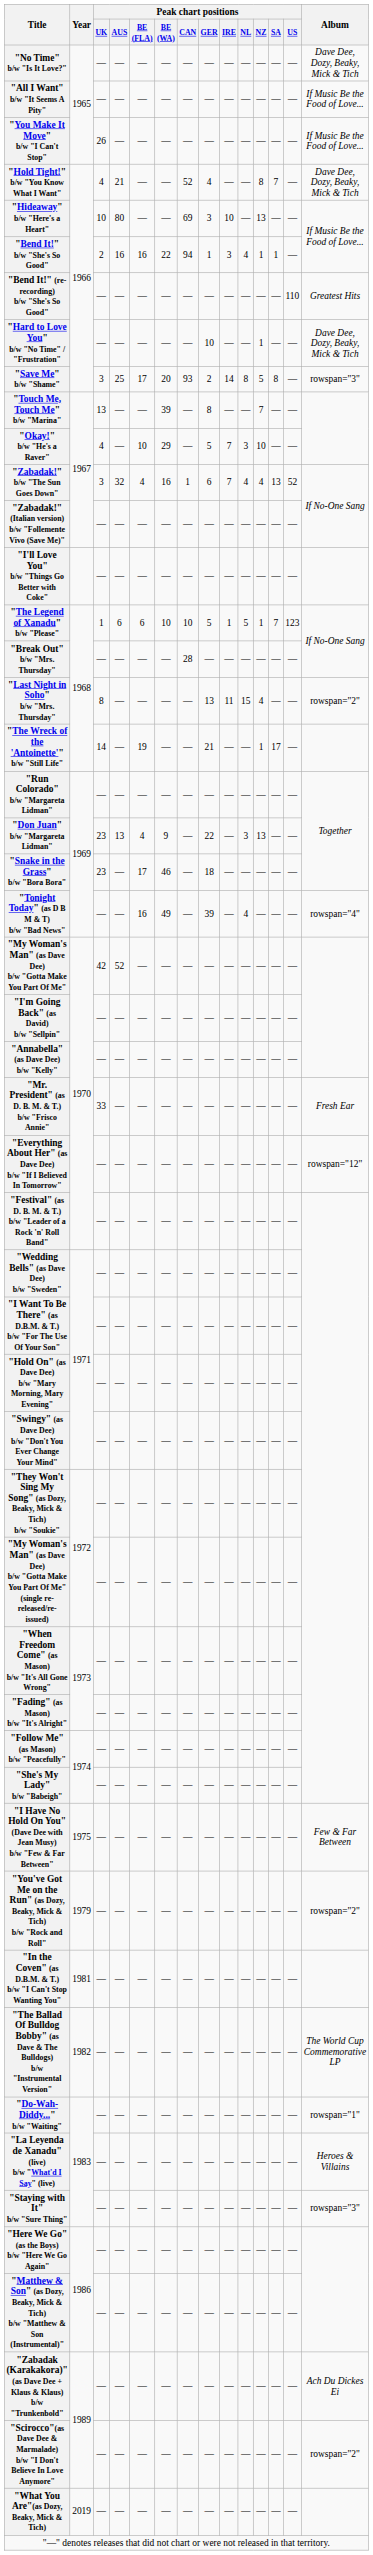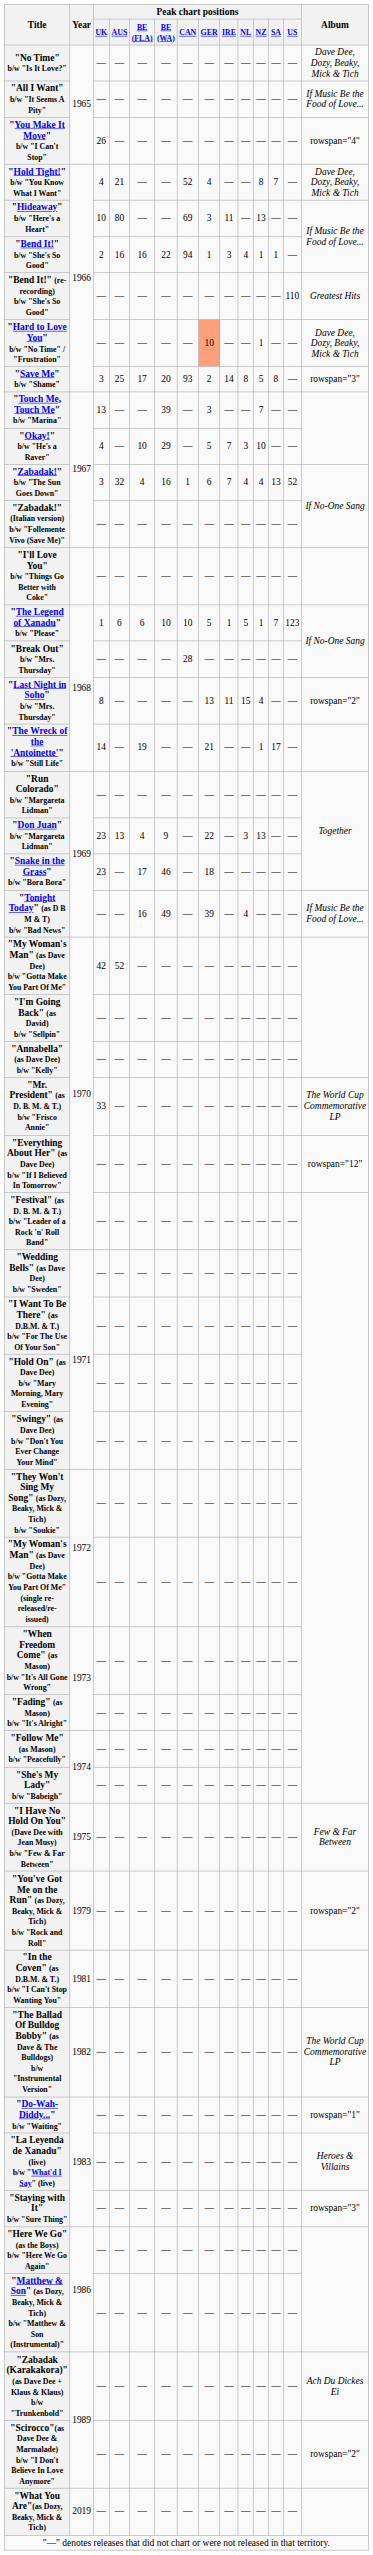(335, 140) If Music Be the Food of Love... -> (335, 140) rowspan="4"
(229, 218) 10 -> (229, 218) 11
(209, 343) no background -> (209, 343) lightsalmon background
(209, 410) 8 -> (209, 410) 3
(335, 913) rowspan="4" -> (335, 913) If Music Be the Food of Love...
(335, 1106) Fresh Ear -> (335, 1106) The World Cup Commemorative LP
